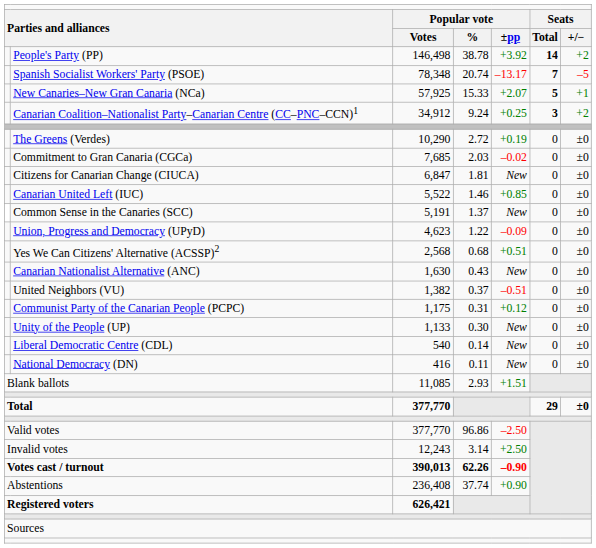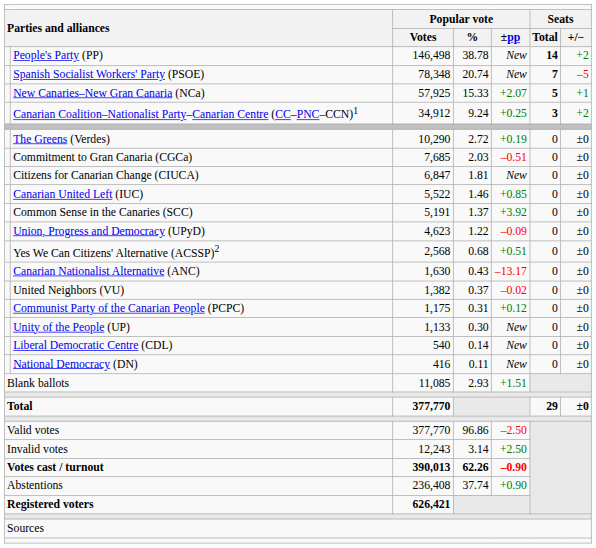(513, 56) +3.92 -> (517, 56) New
(511, 74) –13.17 -> (517, 74) New
(514, 157) –0.02 -> (514, 157) –0.51
(517, 212) New -> (513, 212) +3.92
(517, 271) New -> (511, 271) –13.17
(514, 290) –0.51 -> (514, 290) –0.02
